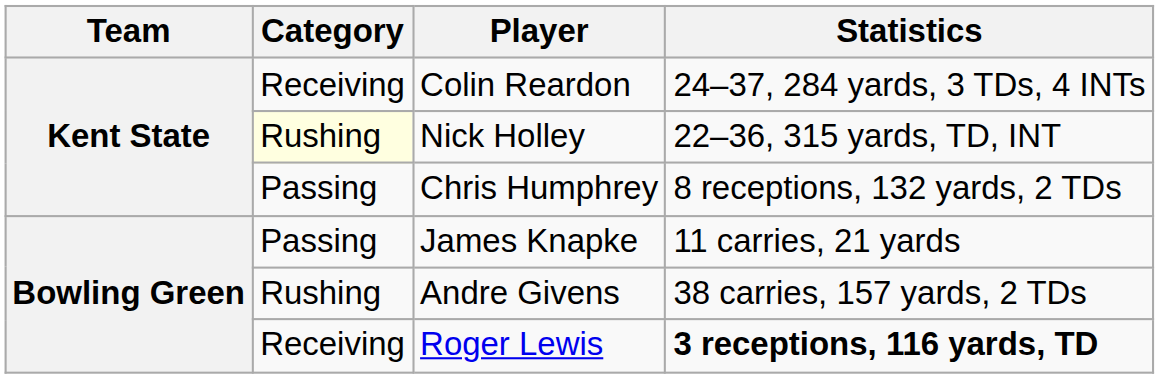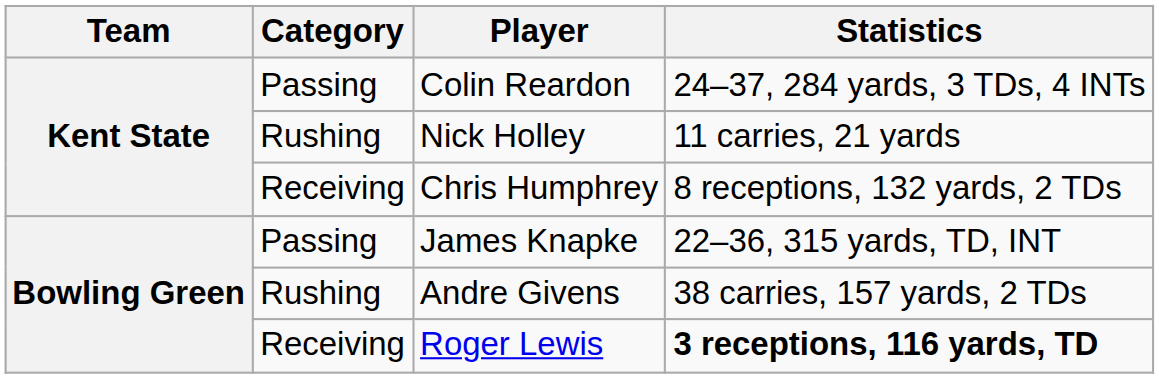(333, 83) Receiving -> (319, 83) Passing
(321, 136) lightyellow background -> (321, 136) no background
(867, 136) 22–36, 315 yards, TD, INT -> (817, 136) 11 carries, 21 yards
(319, 188) Passing -> (333, 188) Receiving
(817, 240) 11 carries, 21 yards -> (867, 240) 22–36, 315 yards, TD, INT
